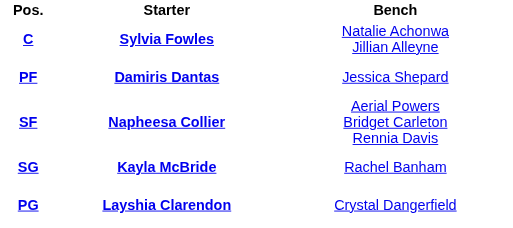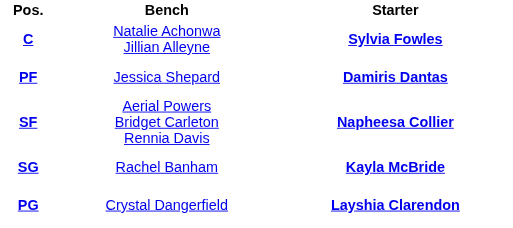columns swapped: (167, 10) <-> (395, 10)
